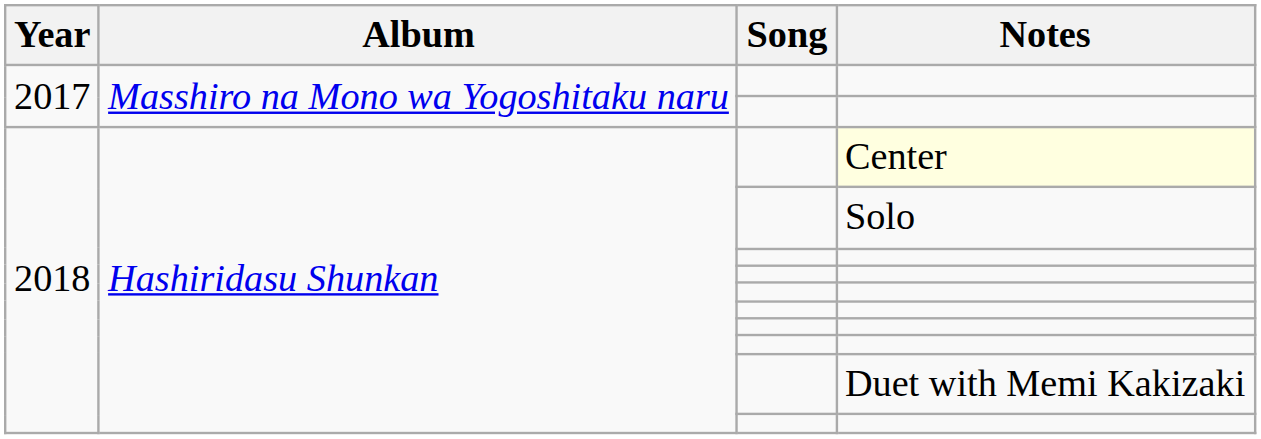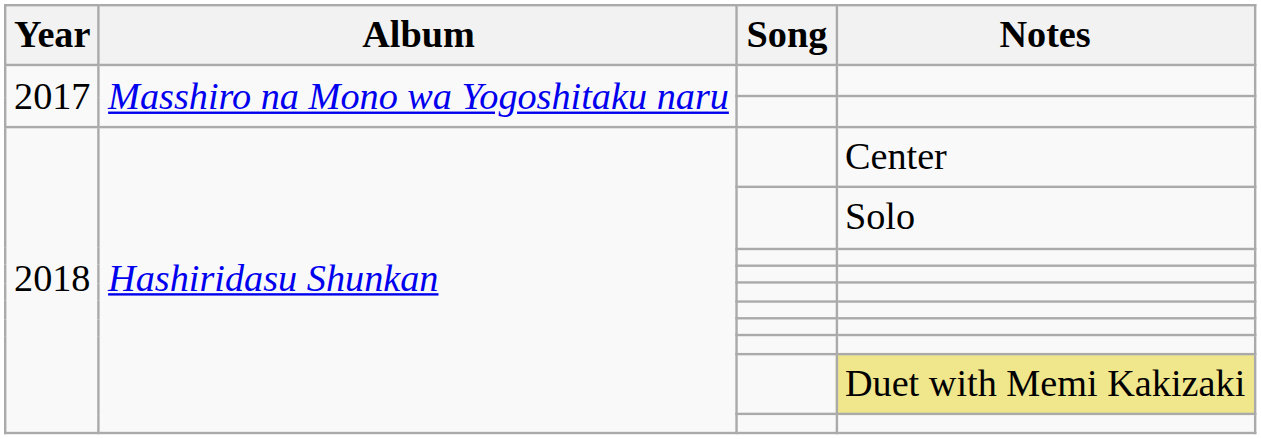(896, 156) lightyellow background -> (896, 156) no background
(1045, 383) no background -> (1045, 383) khaki background
